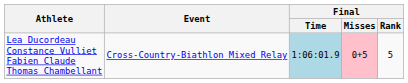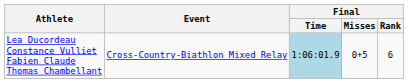(360, 56) pink background -> (360, 56) no background
(391, 56) 5 -> (391, 56) 6
